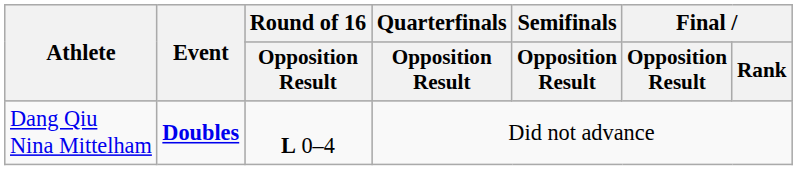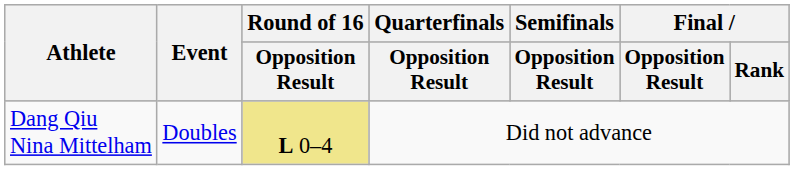(201, 132) bold -> (200, 132) normal
(308, 146) no background -> (305, 146) khaki background
